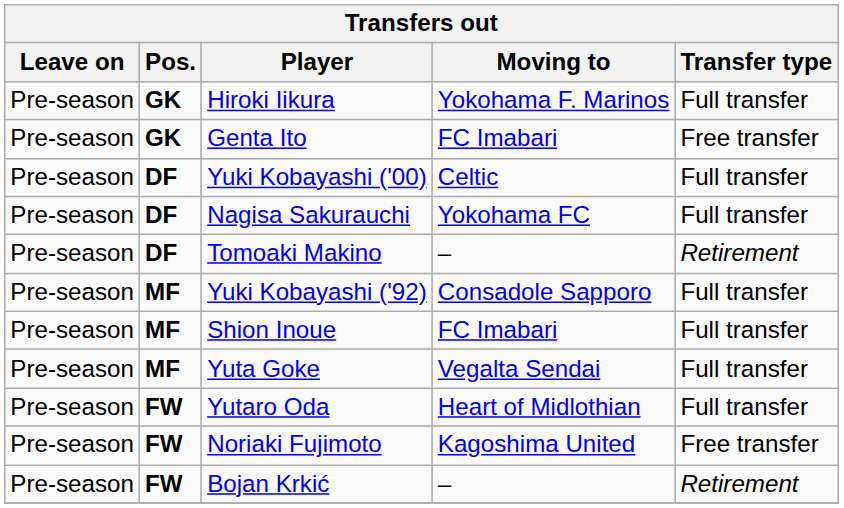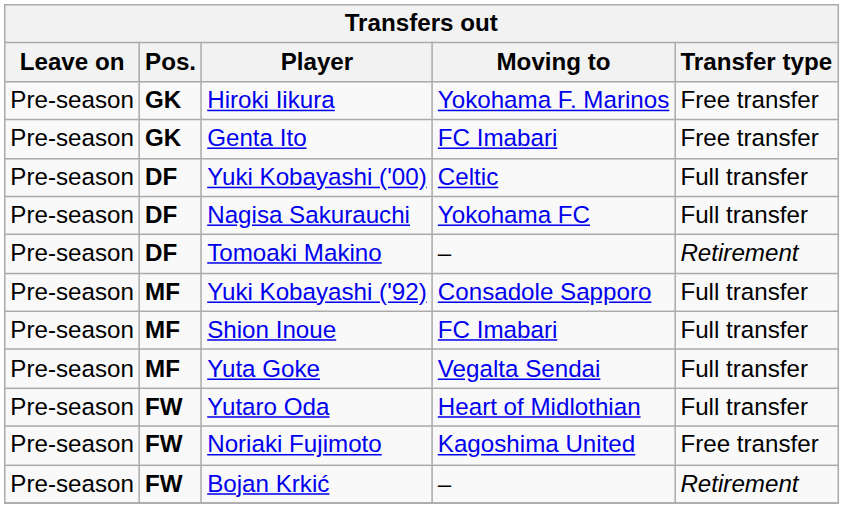(744, 100) Full transfer -> (750, 100) Free transfer
